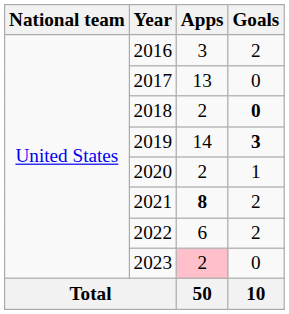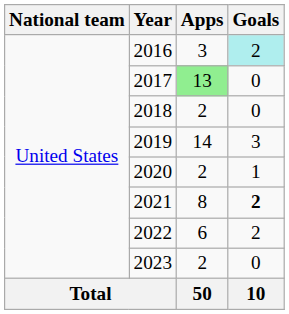(256, 50) no background -> (256, 50) paleturquoise background
(202, 80) no background -> (202, 80) lightgreen background
(256, 111) bold -> (256, 111) normal
(256, 141) bold -> (256, 141) normal
(202, 202) bold -> (202, 202) normal
(256, 202) normal -> (256, 202) bold
(202, 263) pink background -> (202, 263) no background
